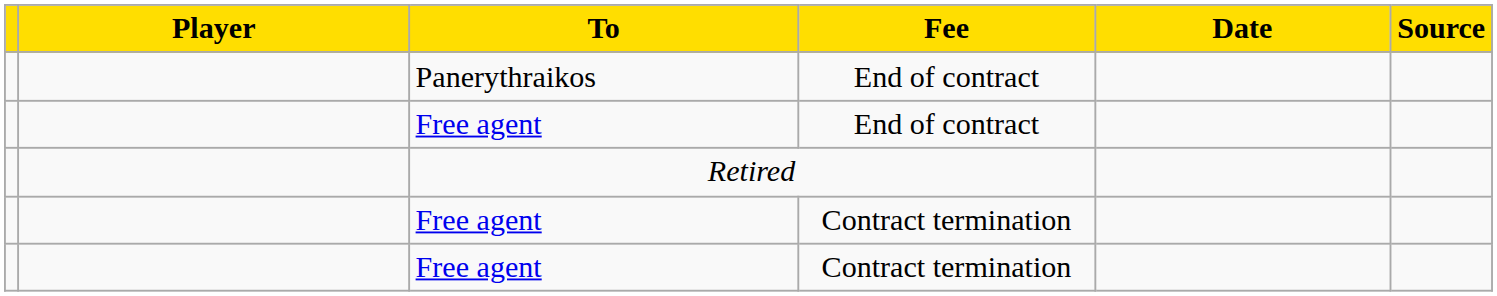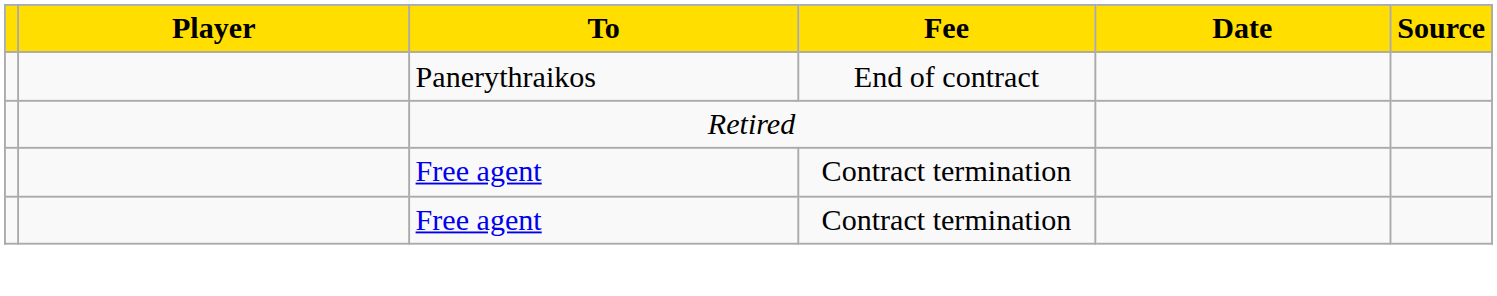- row: (479, 123)
